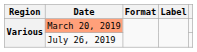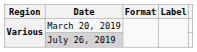(84, 26) lightsalmon background -> (84, 26) no background
(81, 40) no background -> (81, 40) lightgrey background
